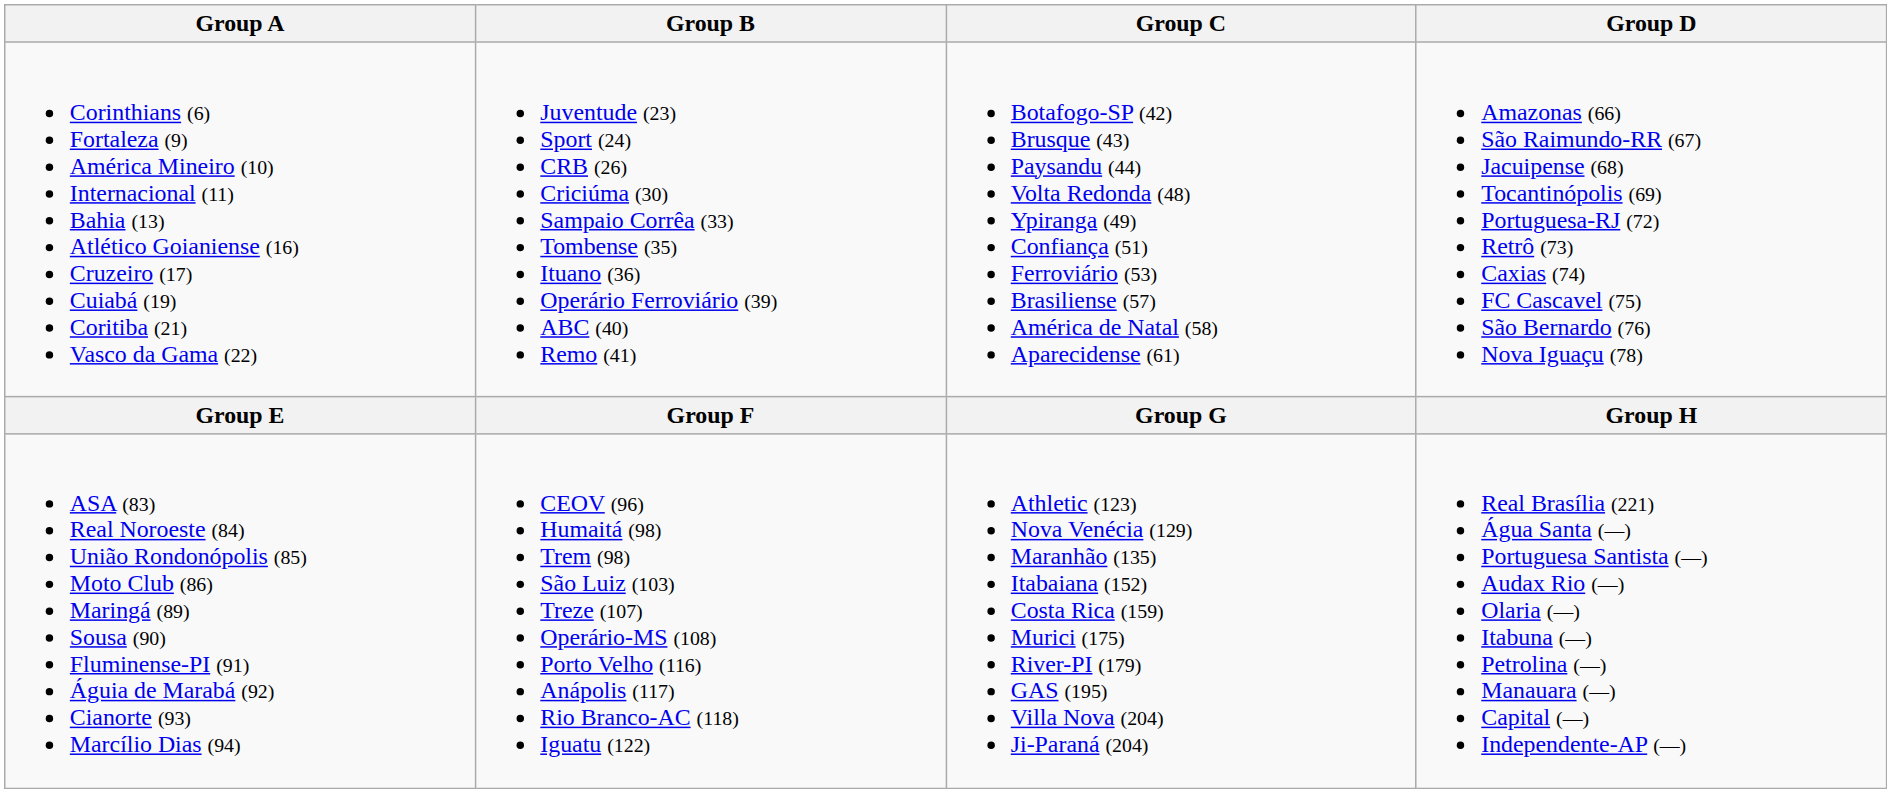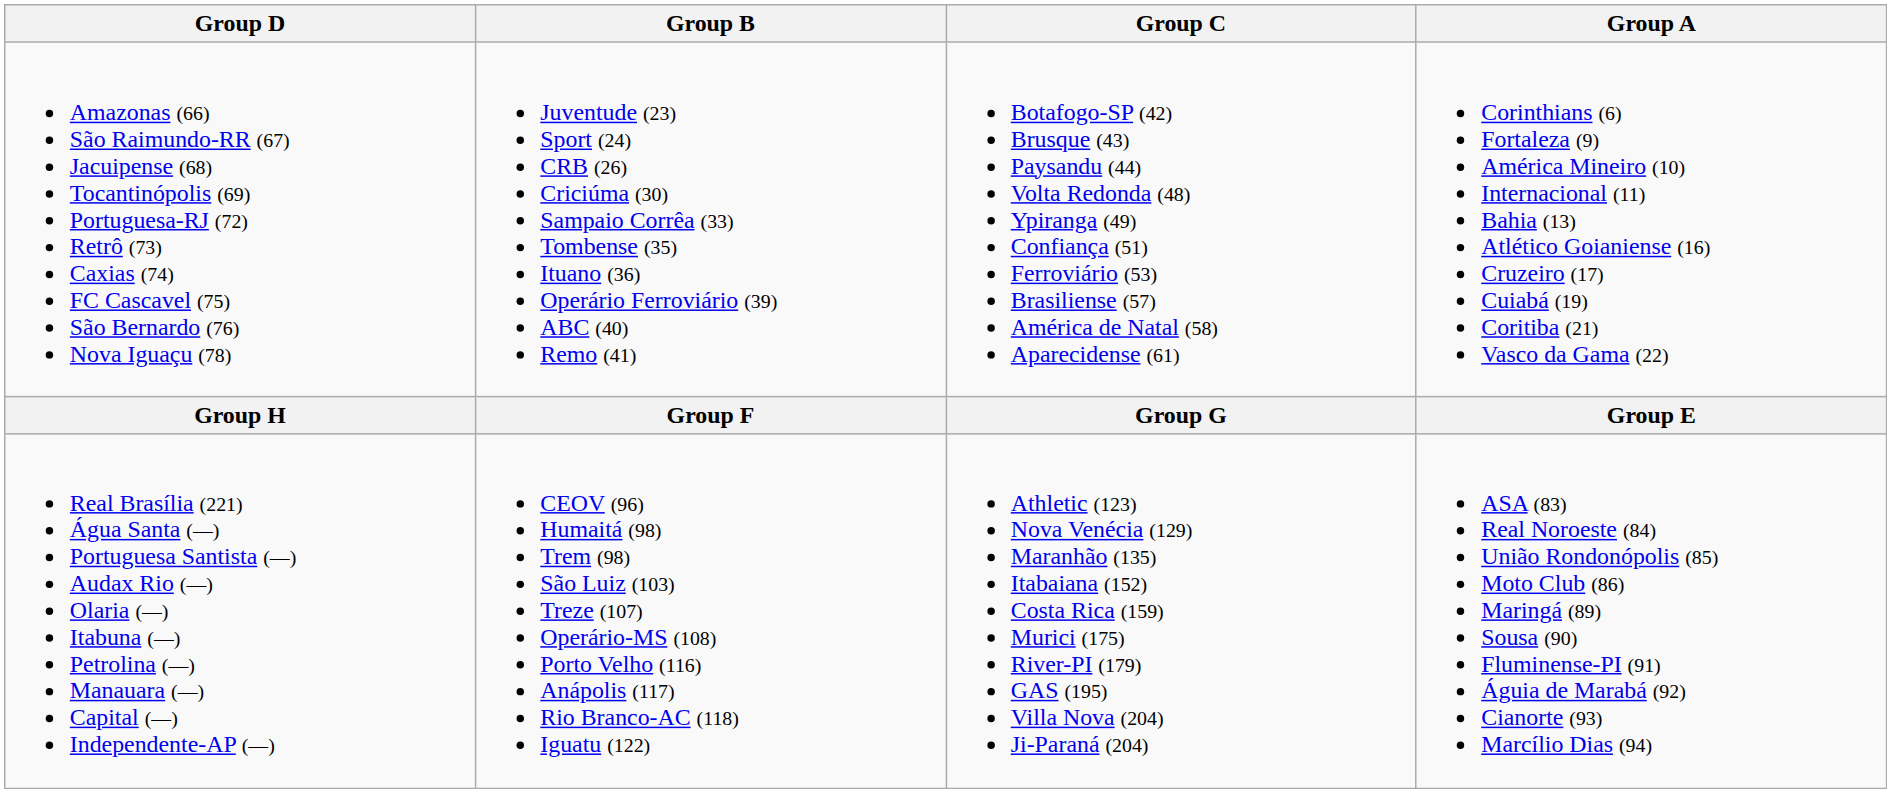columns swapped: (240, 23) <-> (1651, 23)
